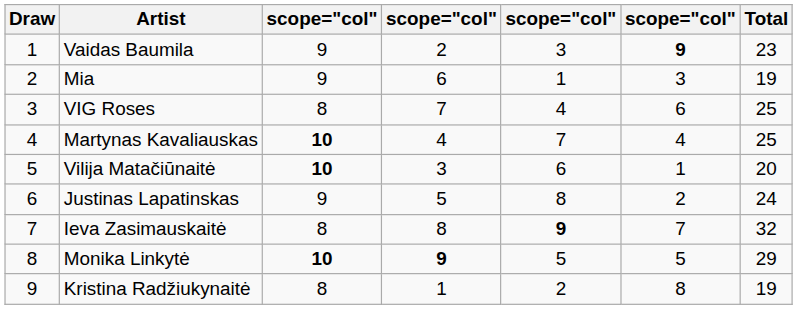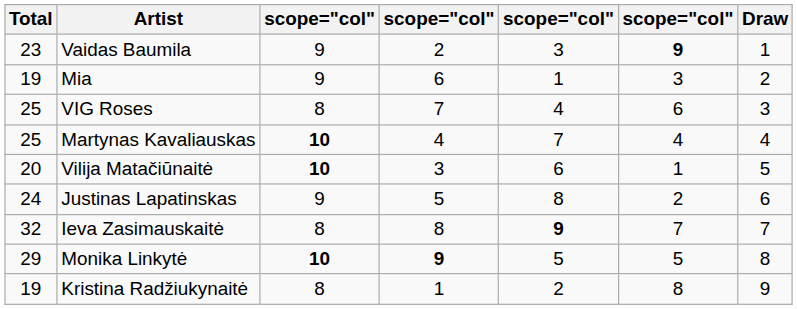columns swapped: (32, 19) <-> (766, 19)
